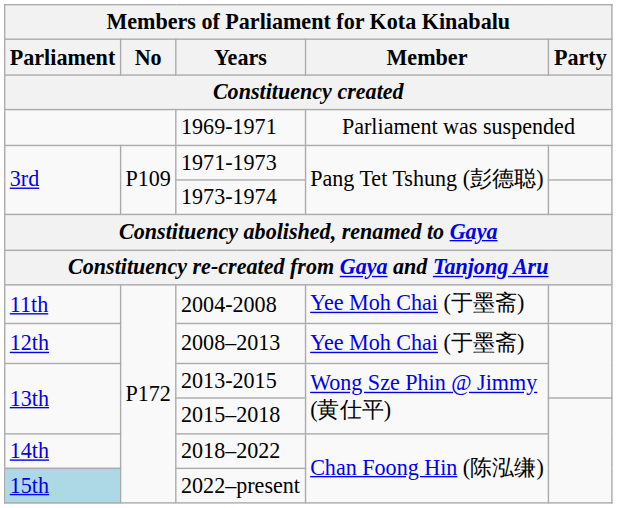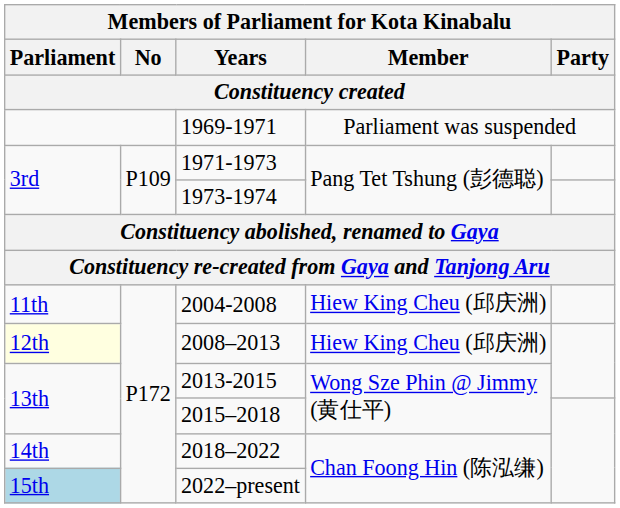(417, 303) Yee Moh Chai (于墨斋) -> (428, 303) Hiew King Cheu (邱庆洲)
(29, 343) no background -> (29, 343) lightyellow background
(417, 342) Yee Moh Chai (于墨斋) -> (428, 342) Hiew King Cheu (邱庆洲)
